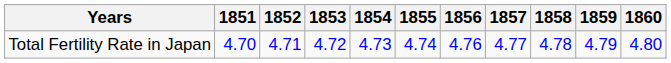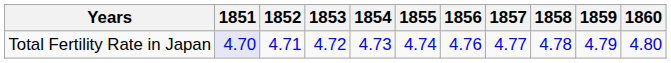(240, 44) no background -> (240, 44) lavender background
